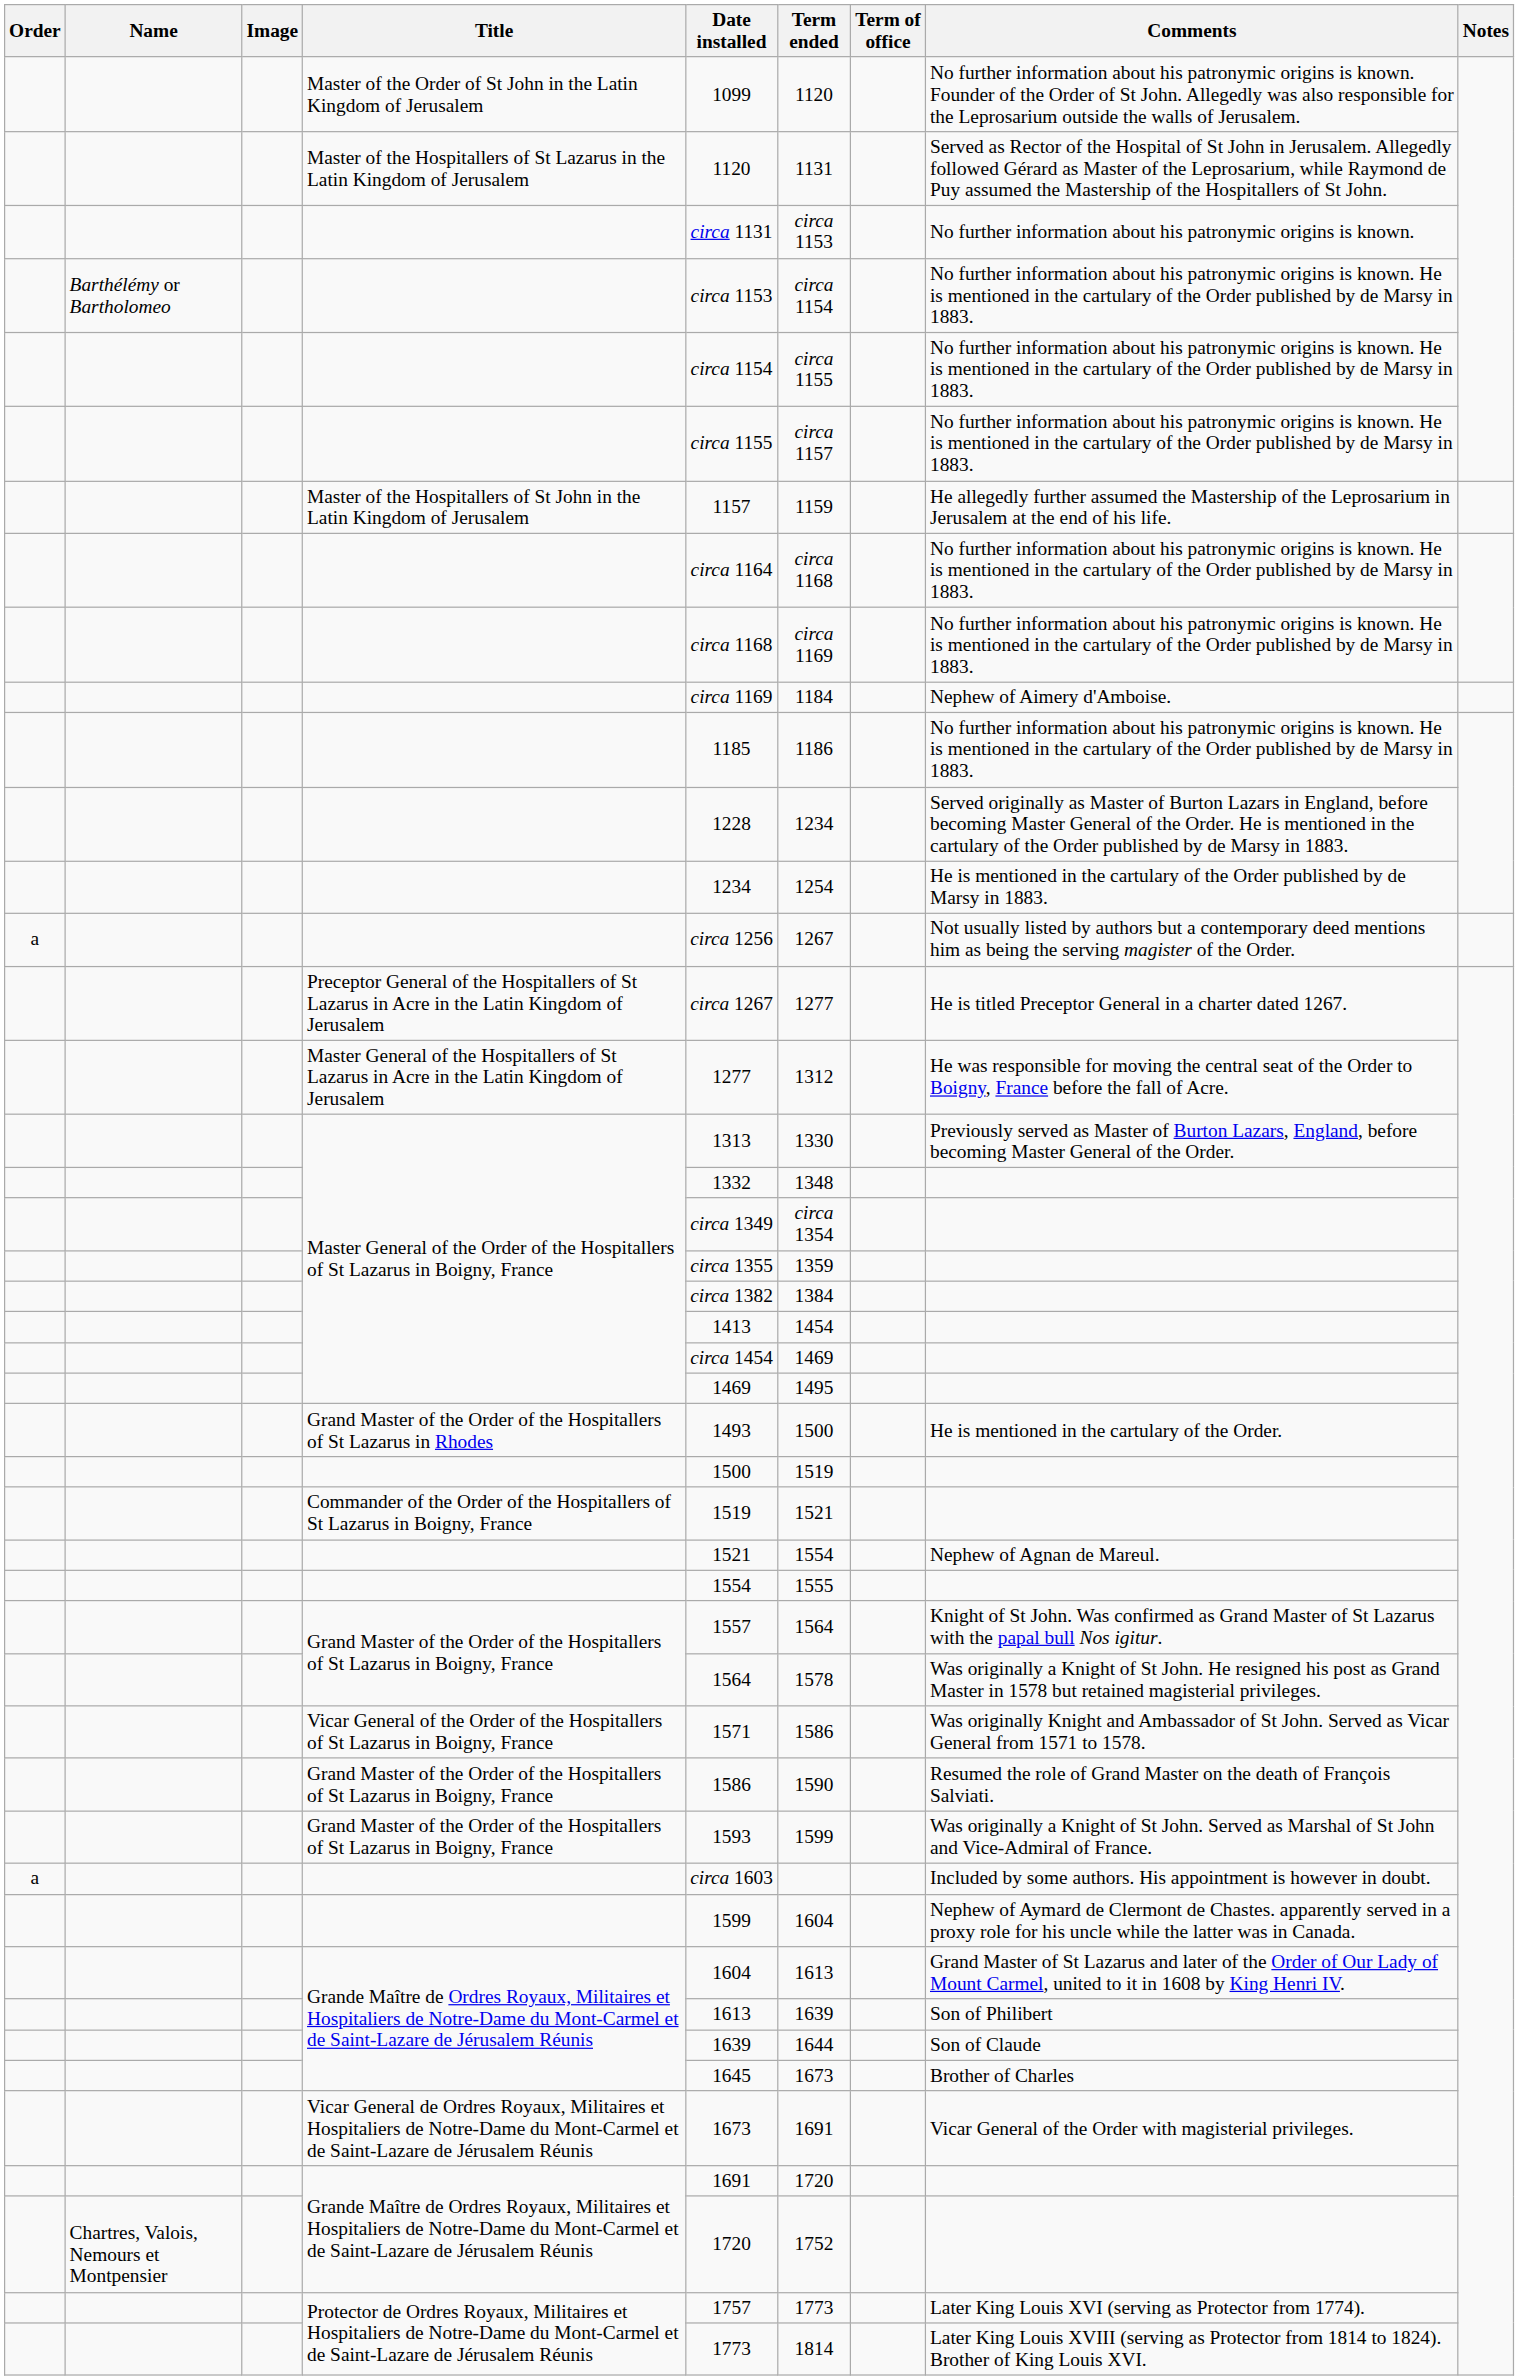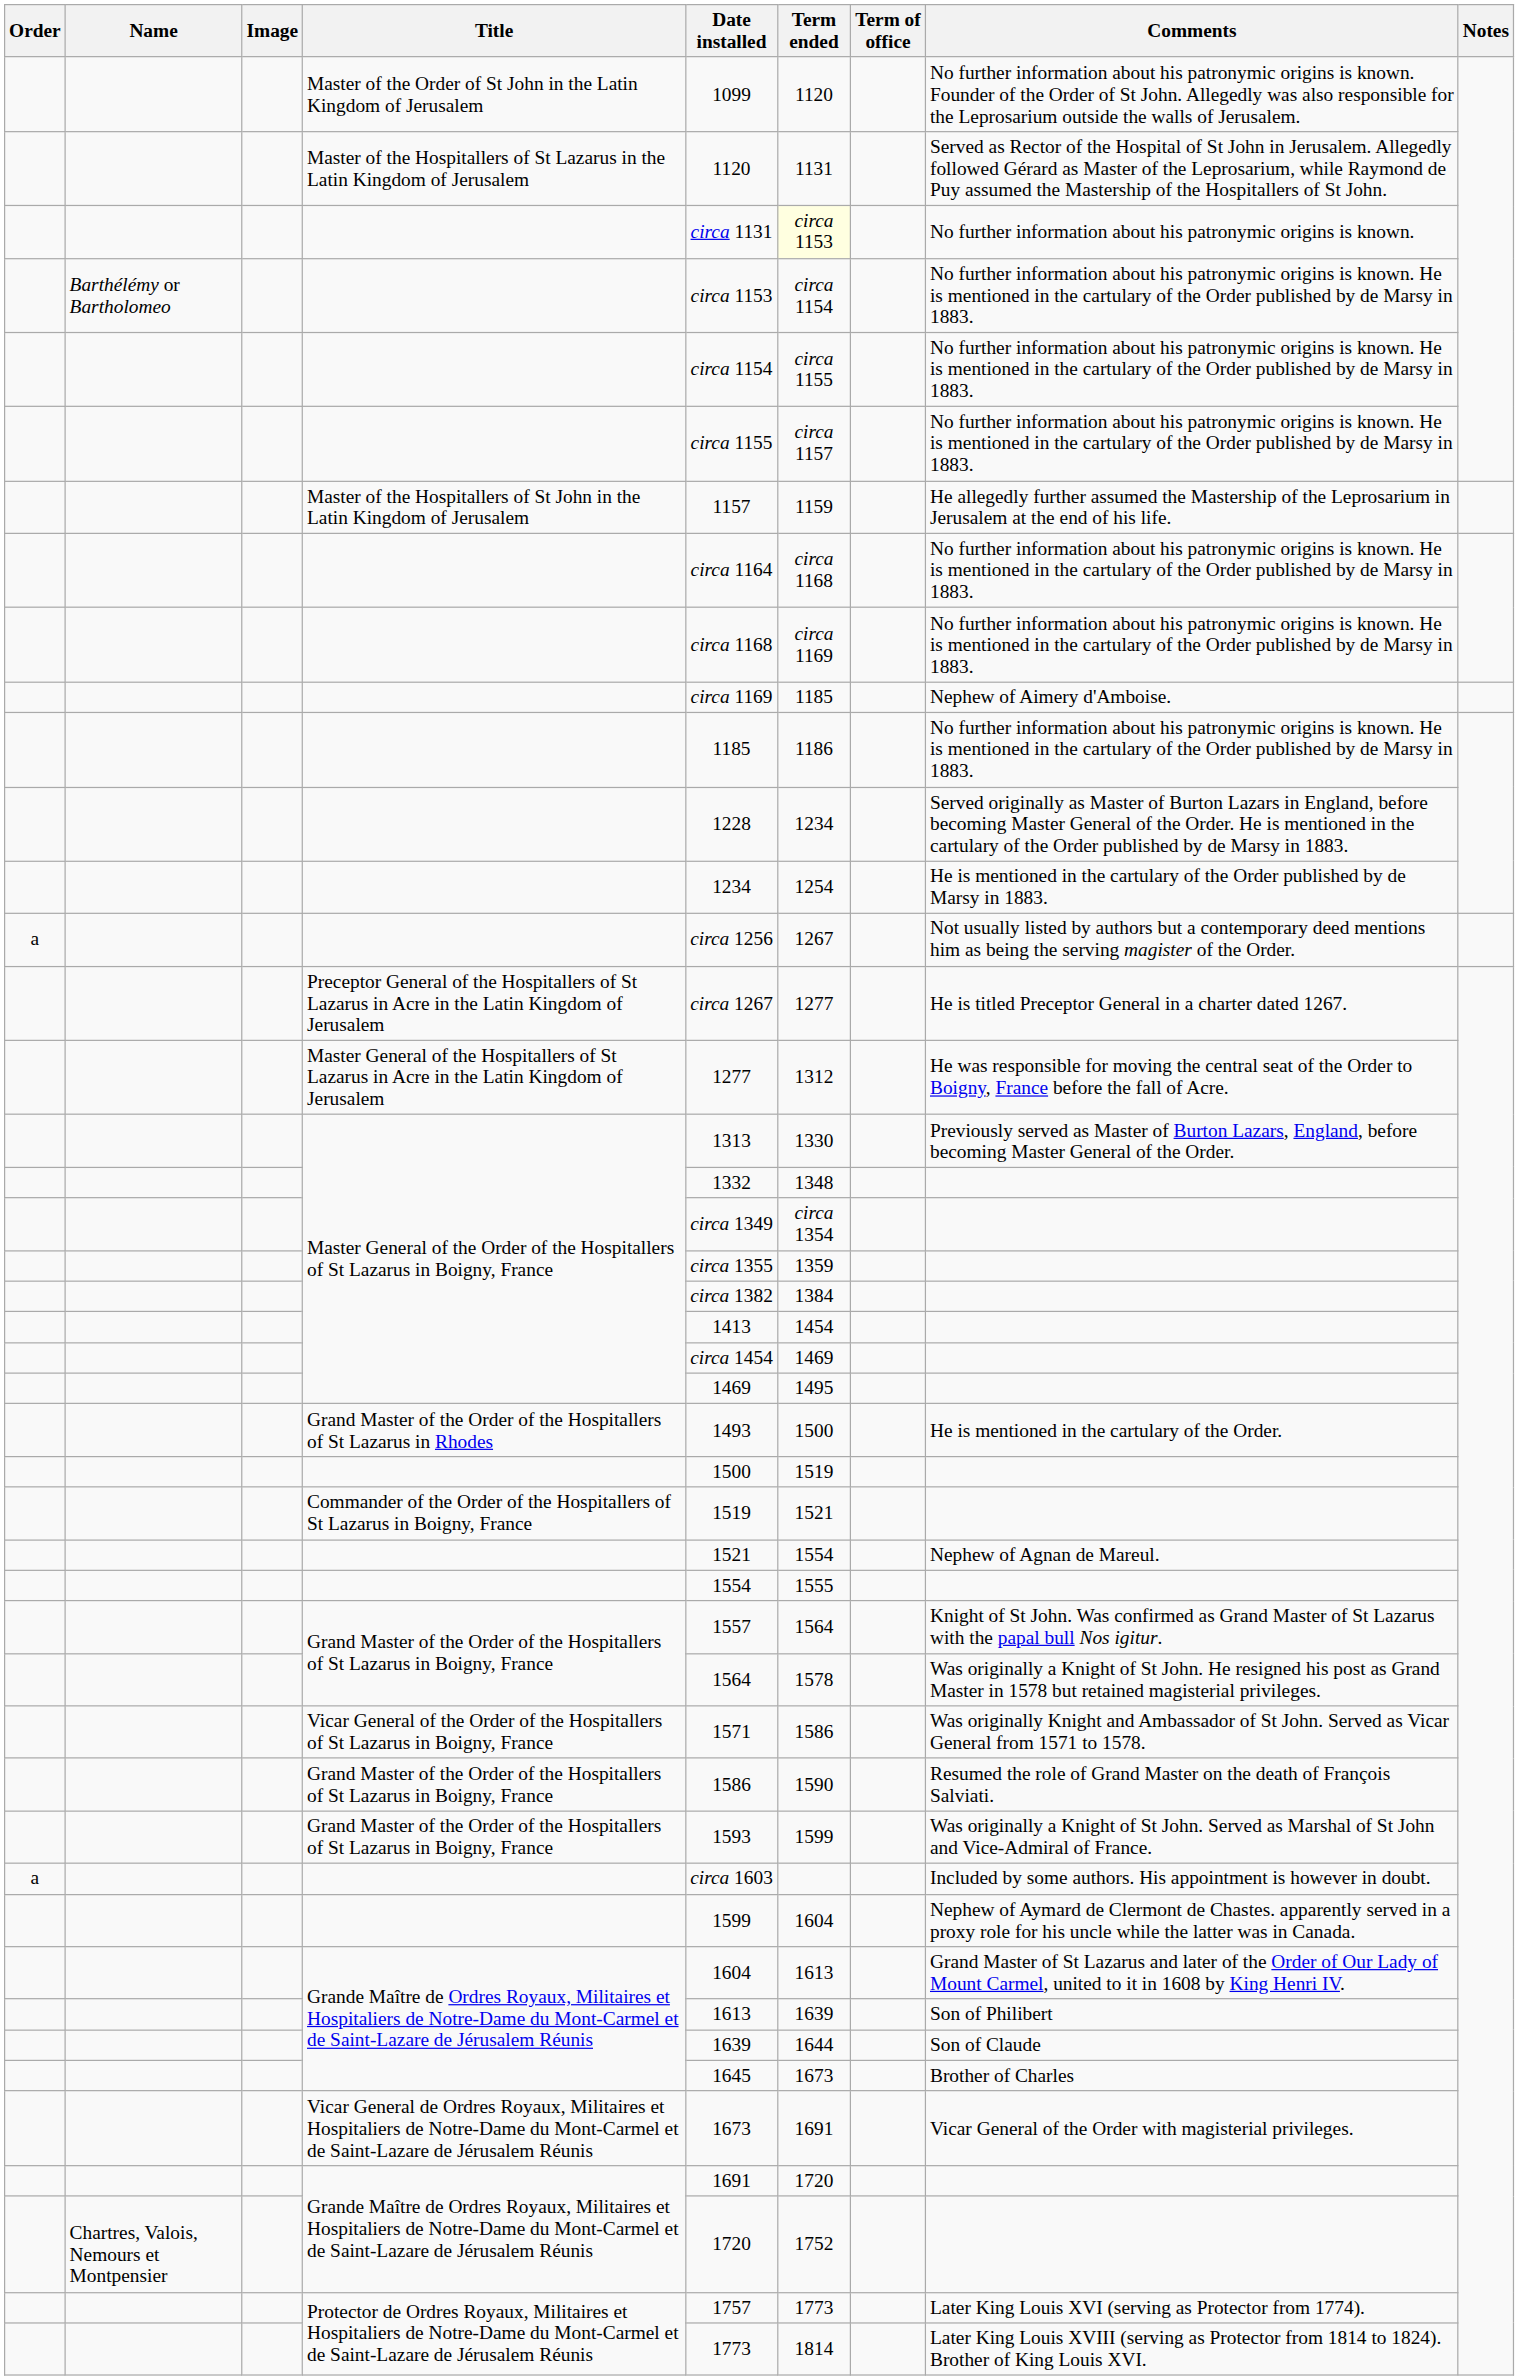(814, 231) no background -> (814, 231) lightyellow background
(814, 697) 1184 -> (814, 697) 1185
